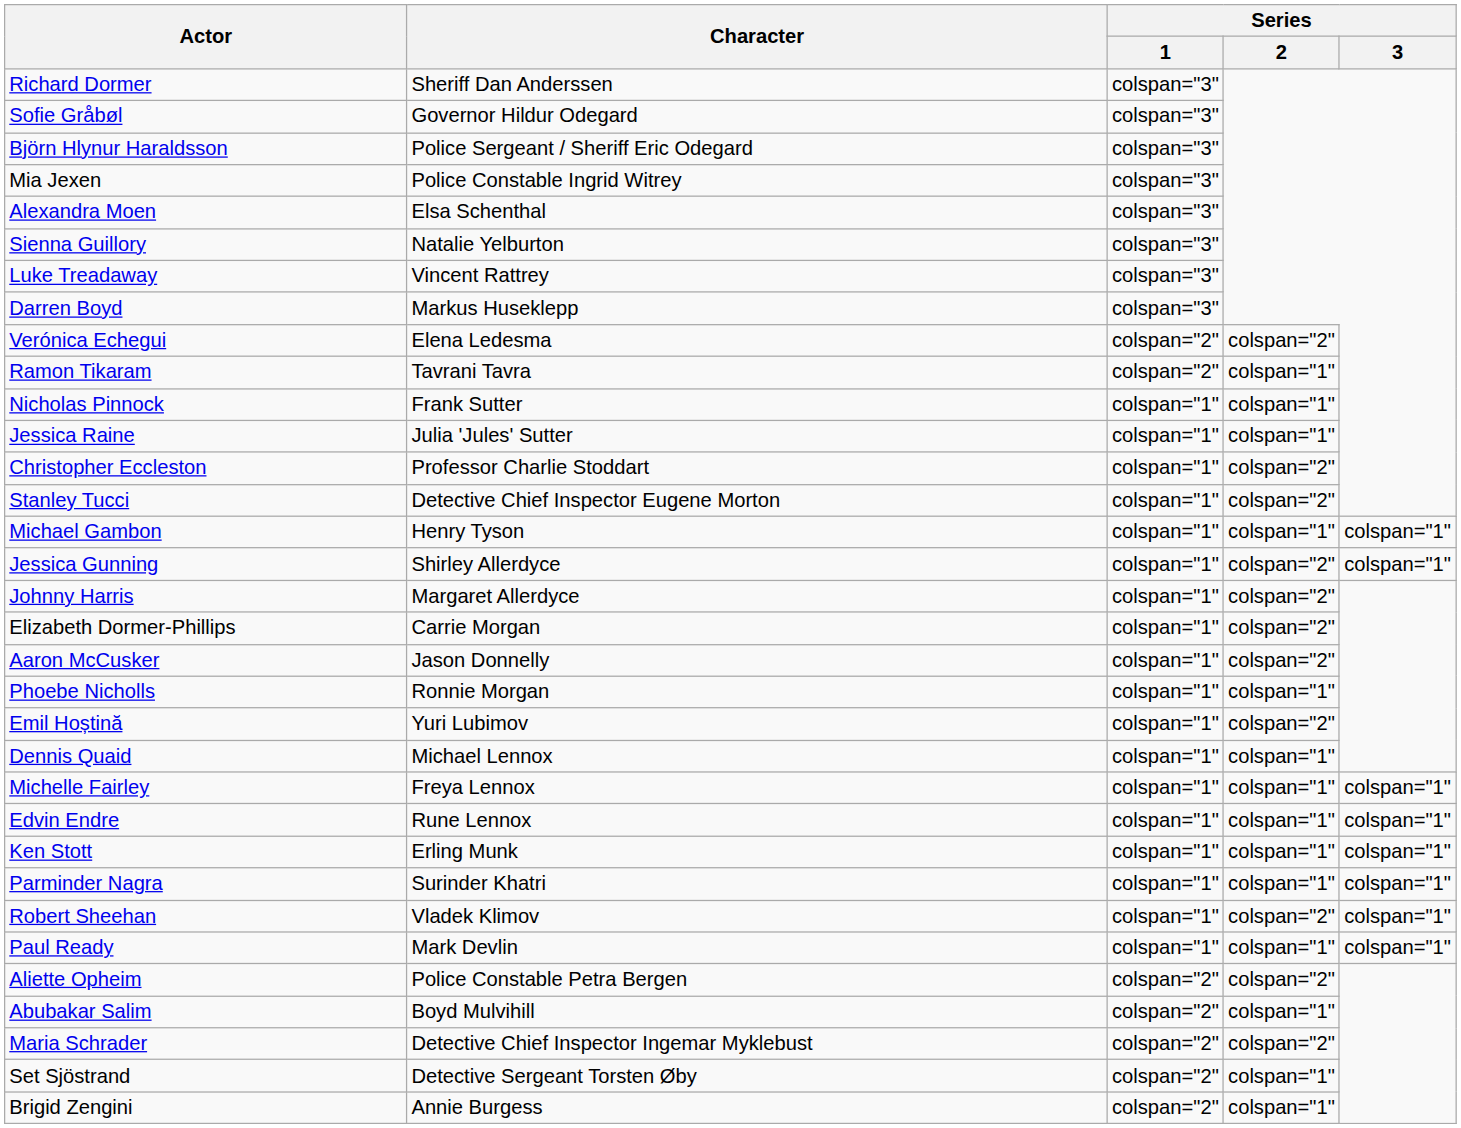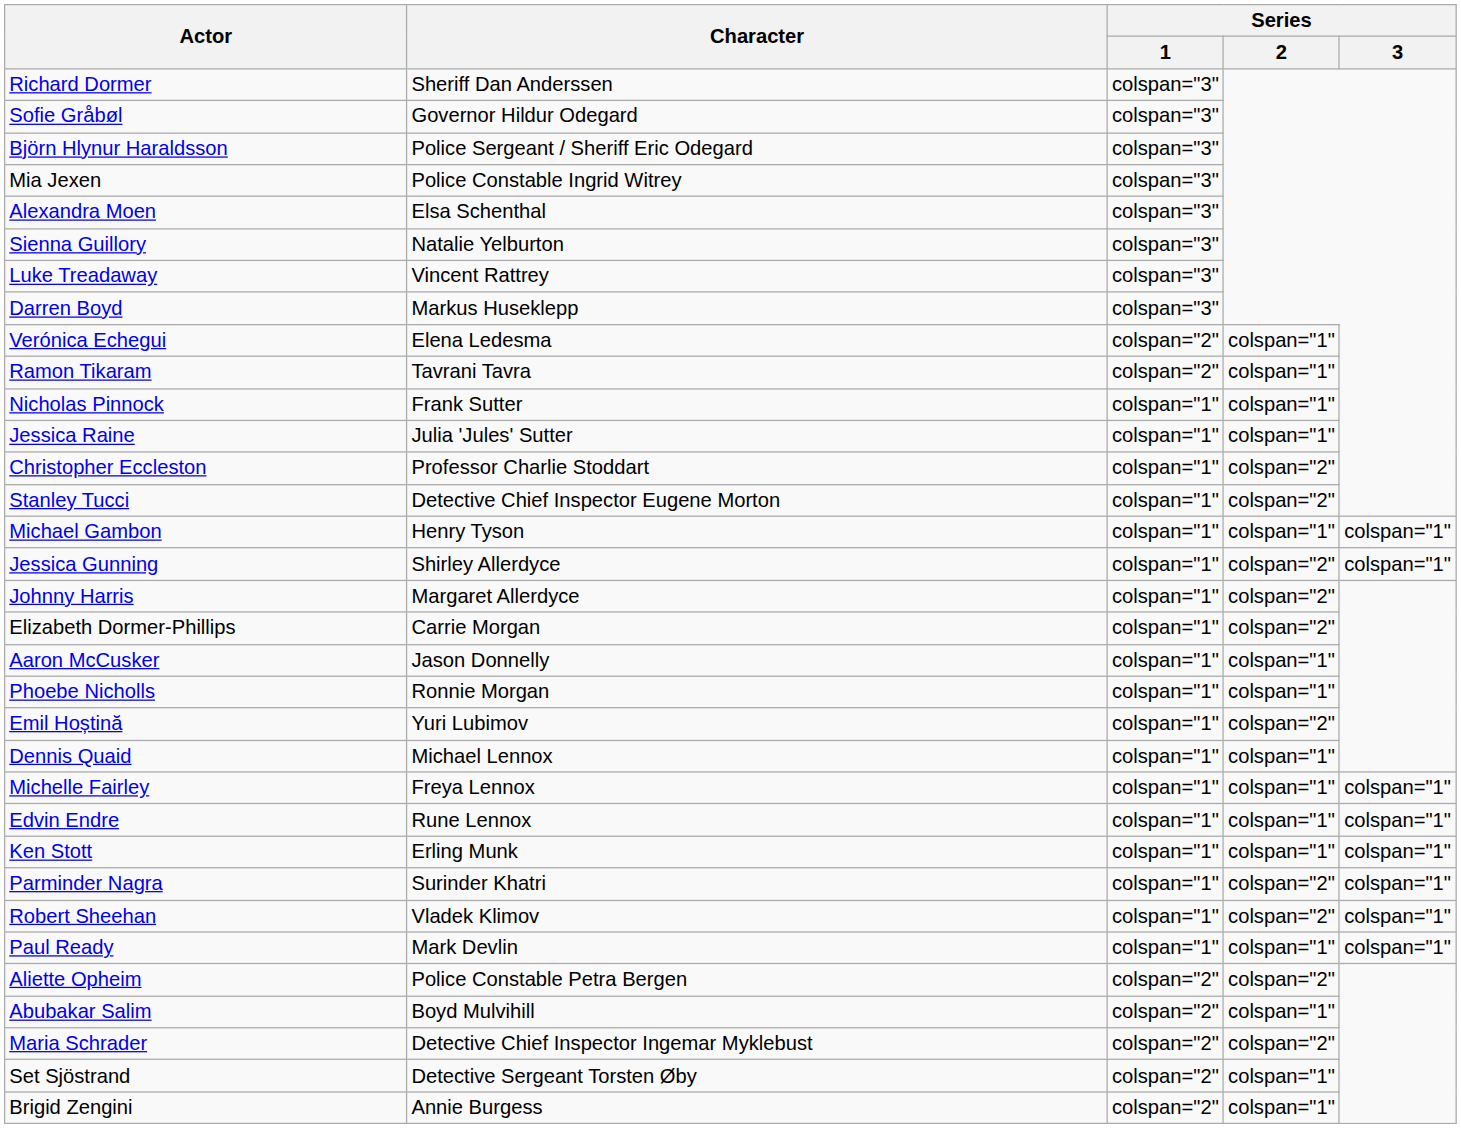(1281, 340) colspan="2" -> (1281, 340) colspan="1"
(1281, 659) colspan="2" -> (1281, 659) colspan="1"
(1281, 883) colspan="1" -> (1281, 883) colspan="2"
